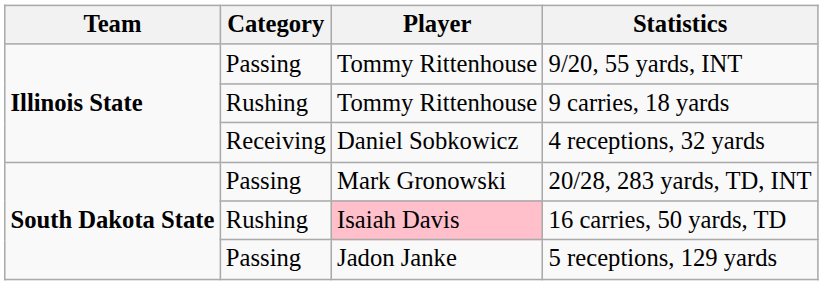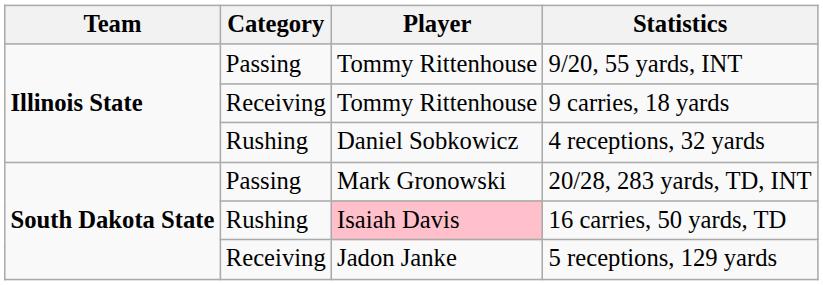(267, 102) Rushing -> (276, 102) Receiving
(276, 141) Receiving -> (267, 141) Rushing
(263, 259) Passing -> (276, 259) Receiving
